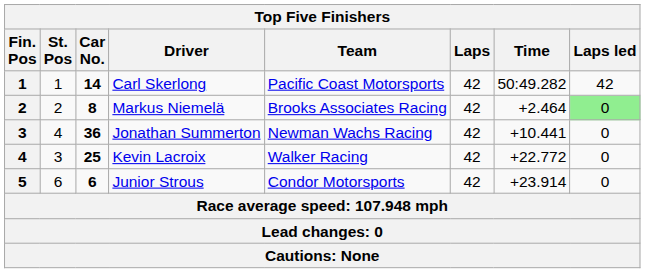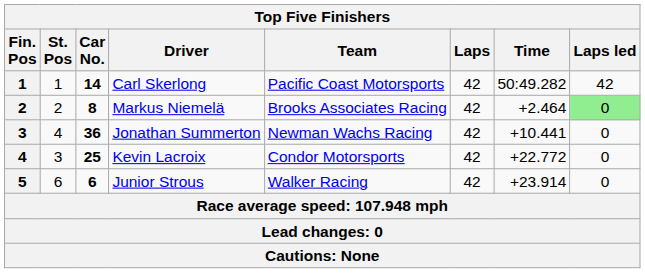(318, 157) Walker Racing -> (336, 157) Condor Motorsports
(336, 182) Condor Motorsports -> (318, 182) Walker Racing
